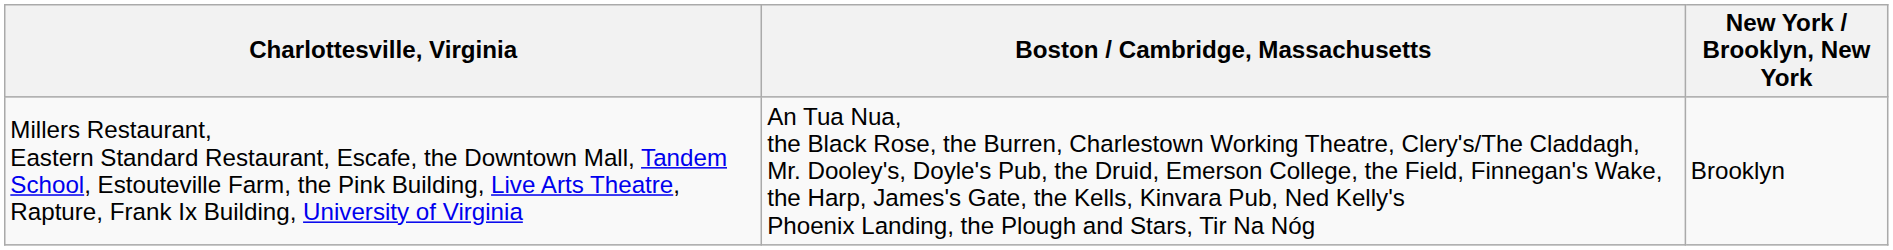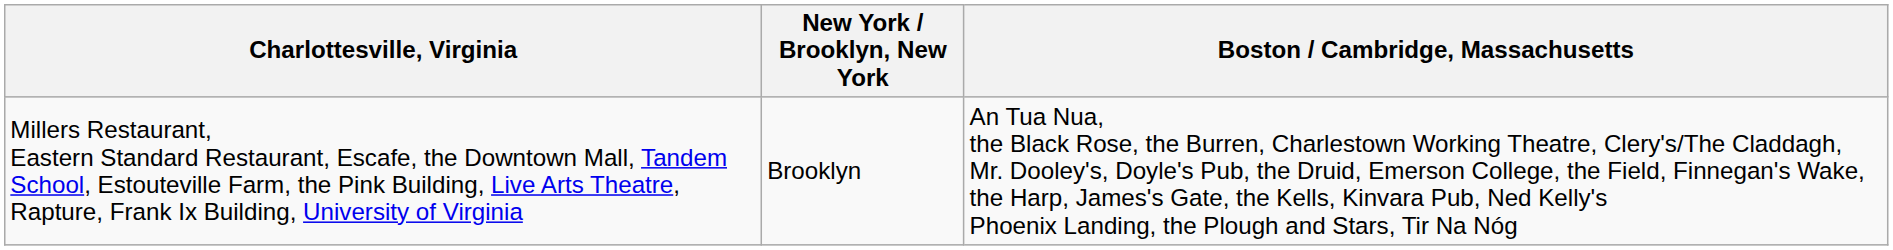columns swapped: (1223, 50) <-> (1786, 50)
